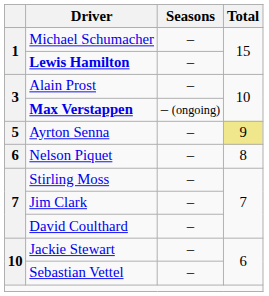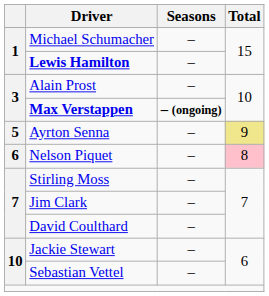(191, 109) normal -> (191, 109) bold
(243, 156) no background -> (244, 156) pink background
